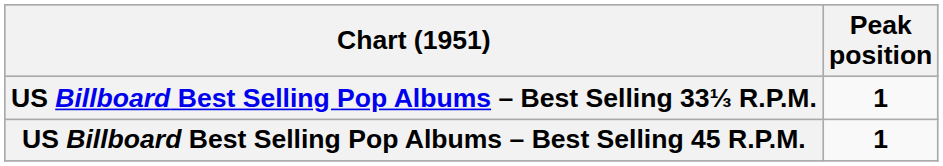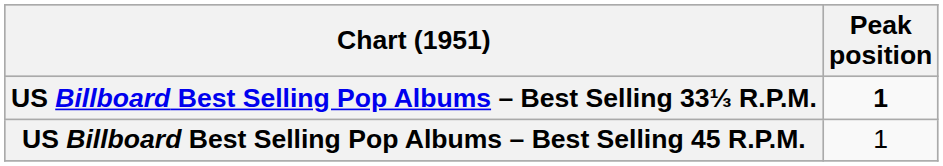(881, 139) bold -> (881, 139) normal
